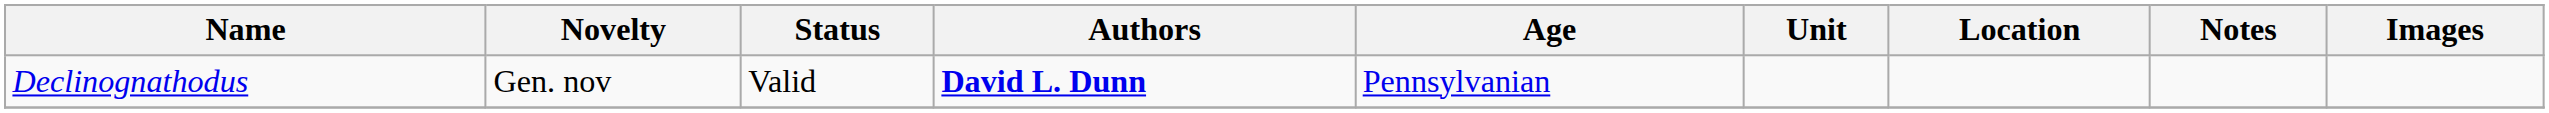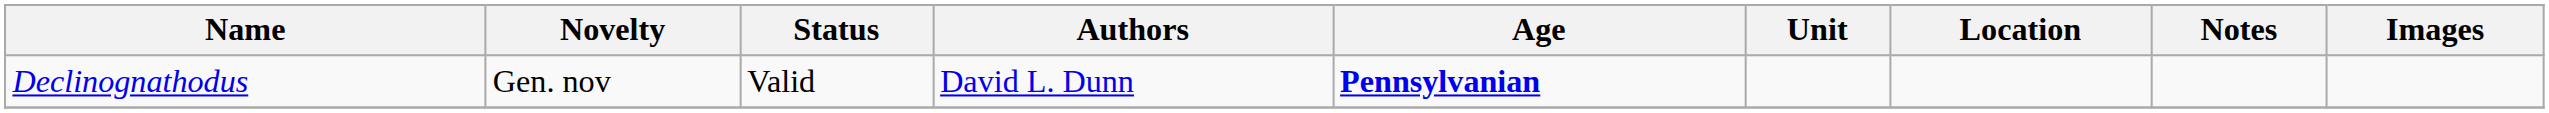(1044, 81) bold -> (1037, 81) normal
(1456, 81) normal -> (1440, 81) bold
